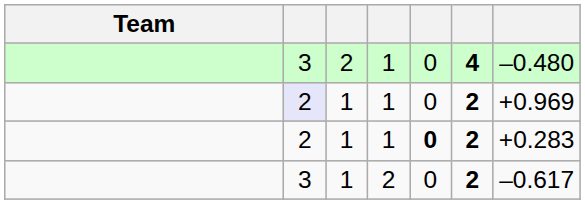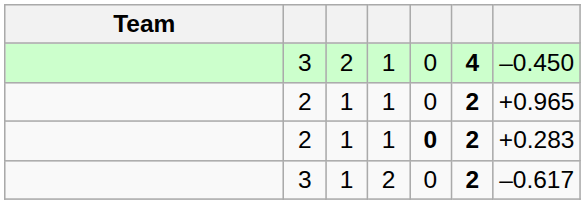(537, 62) –0.480 -> (537, 62) –0.450
(305, 101) lavender background -> (305, 101) no background
(537, 101) +0.969 -> (537, 101) +0.965
